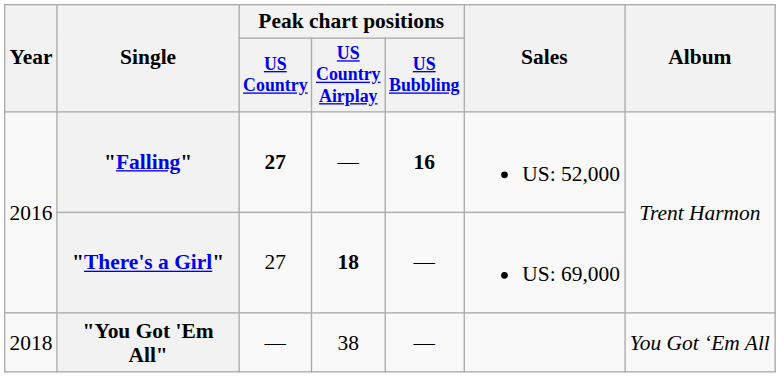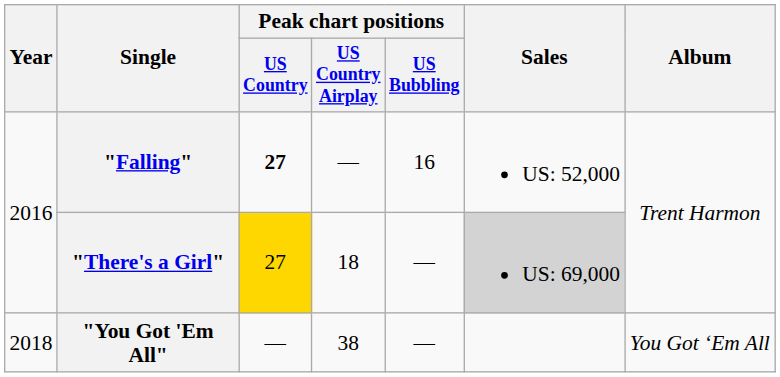(424, 161) bold -> (424, 161) normal
(275, 262) no background -> (275, 262) gold background
(348, 262) bold -> (348, 262) normal
(544, 275) no background -> (544, 275) lightgrey background
